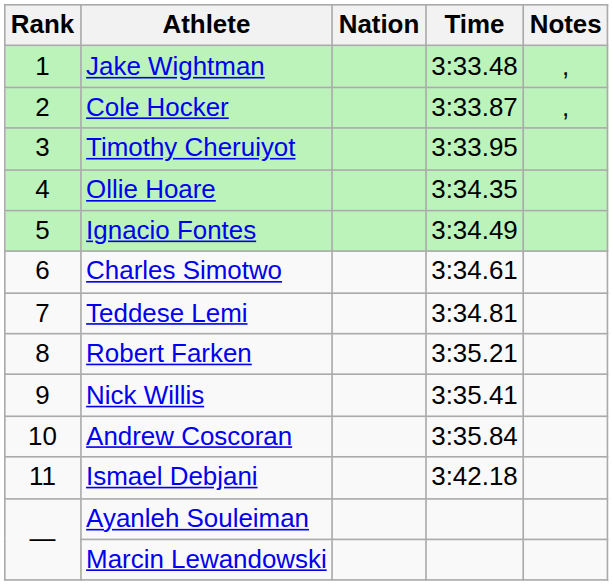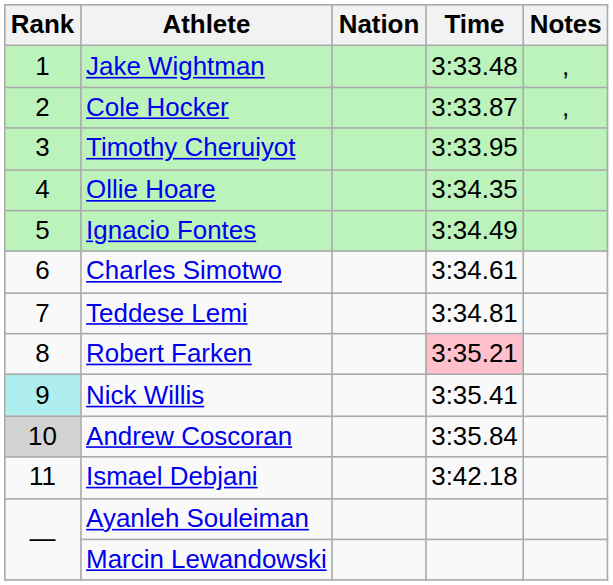(474, 353) no background -> (474, 353) pink background
(42, 395) no background -> (42, 395) paleturquoise background
(42, 436) no background -> (42, 436) lightgrey background
